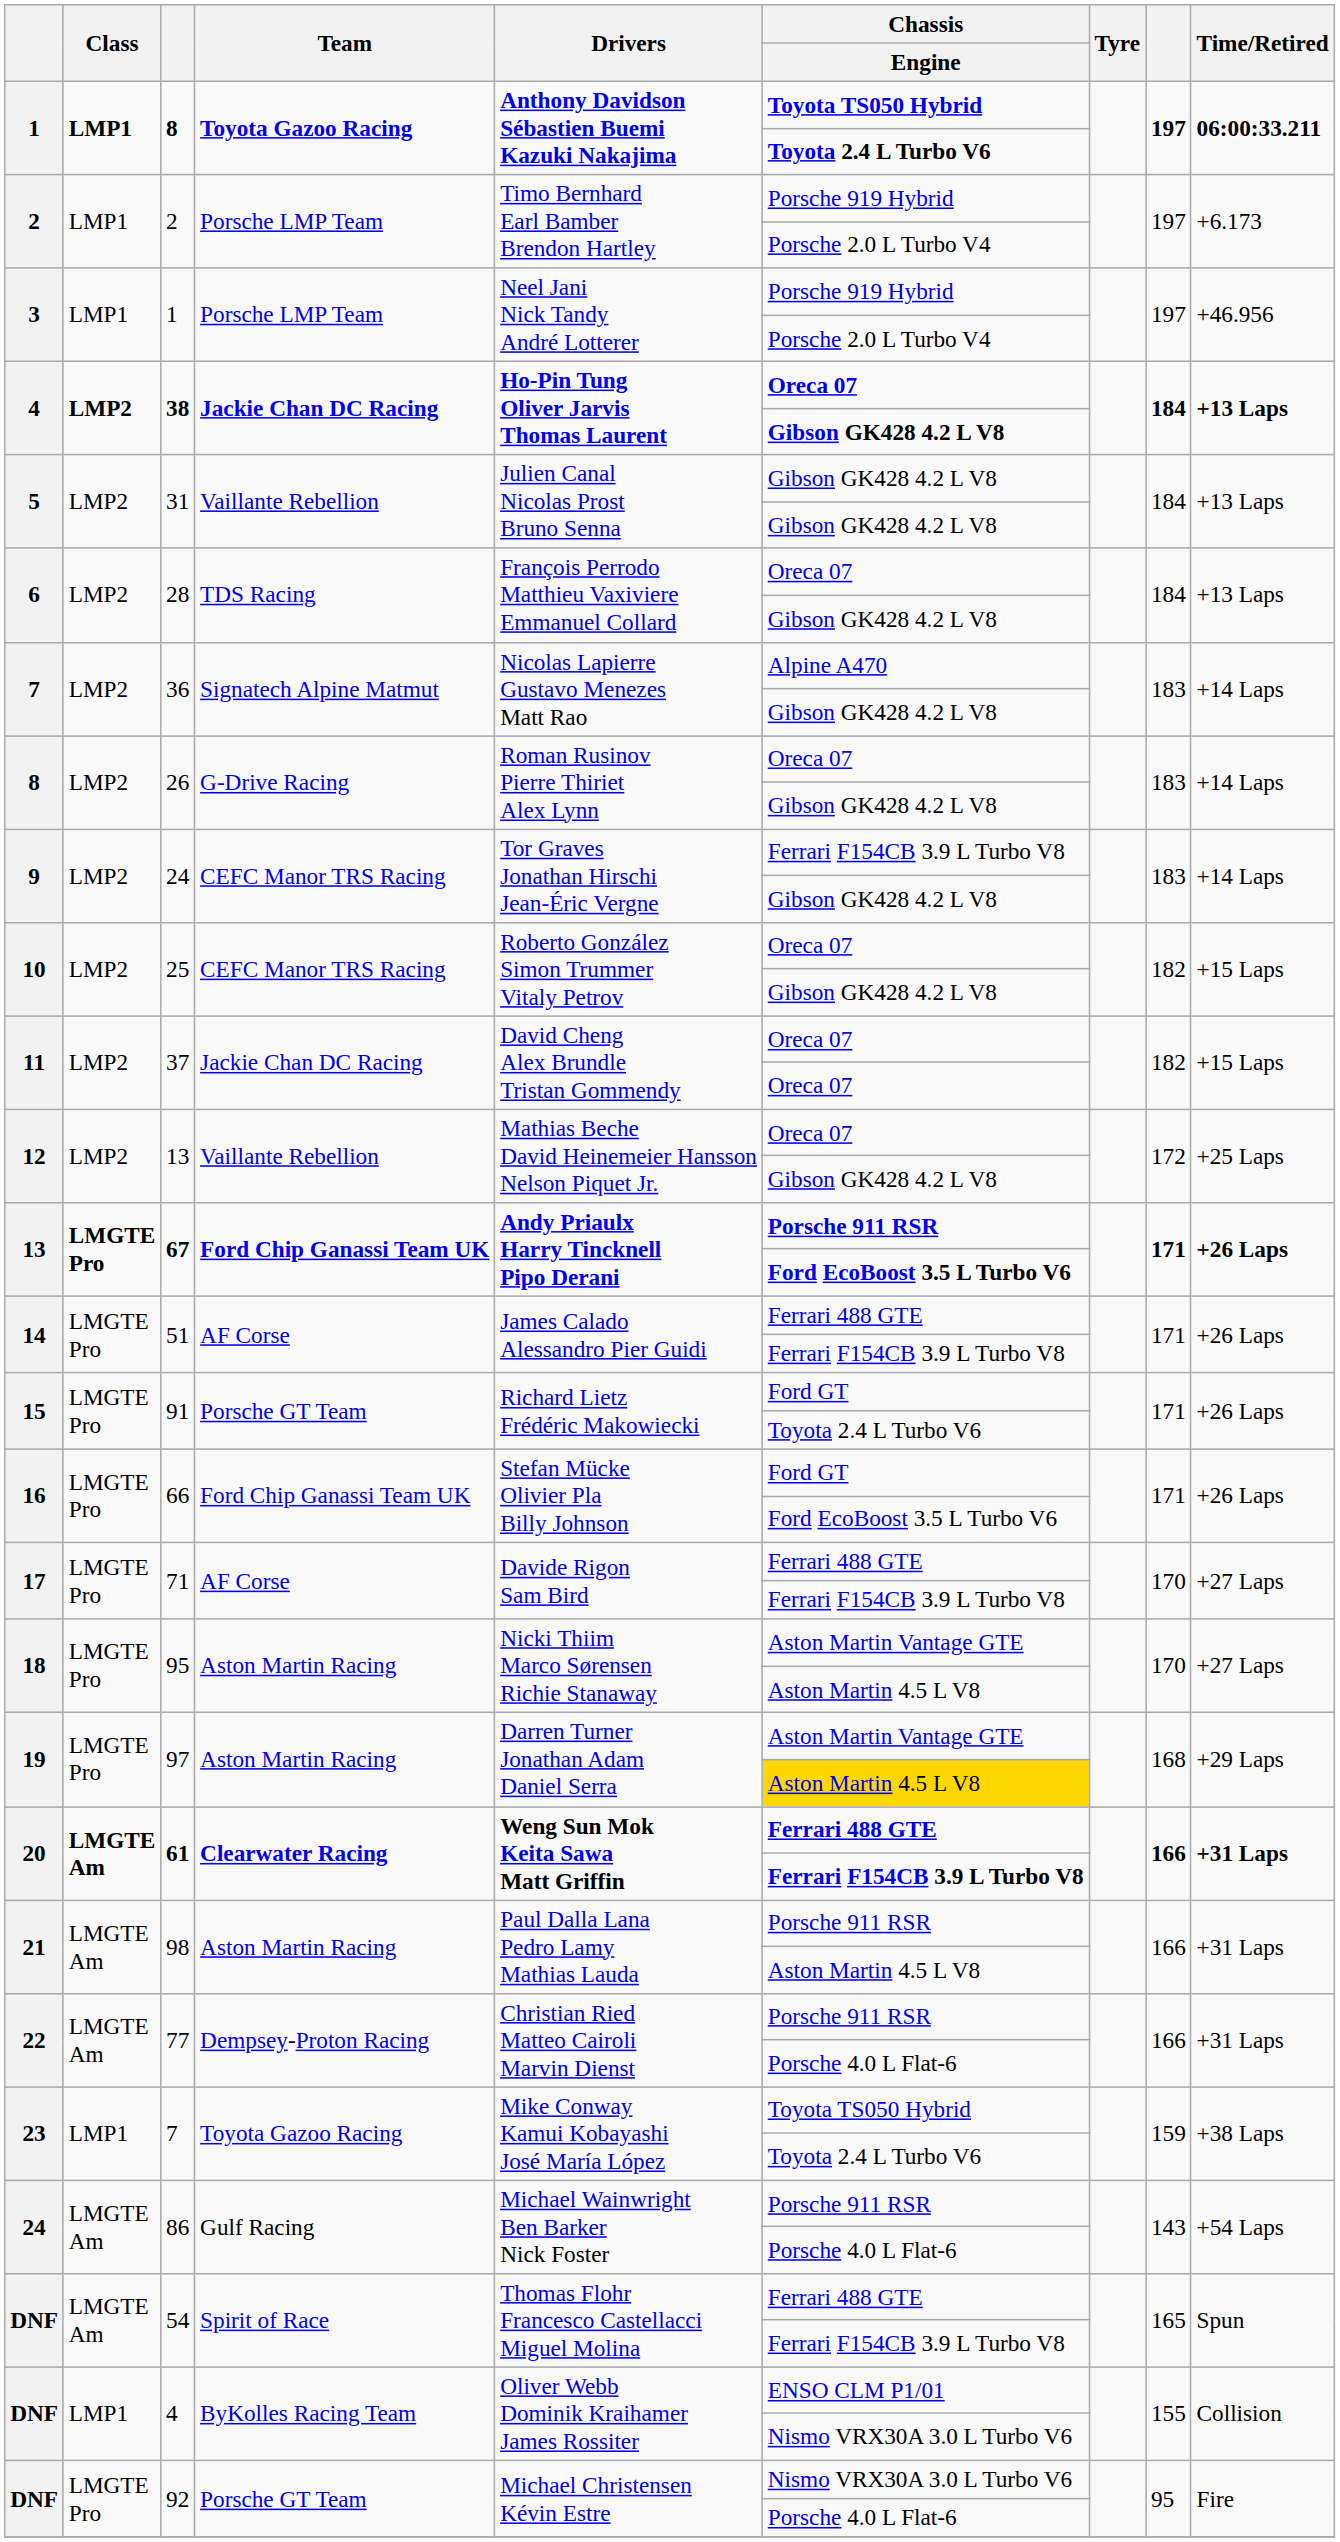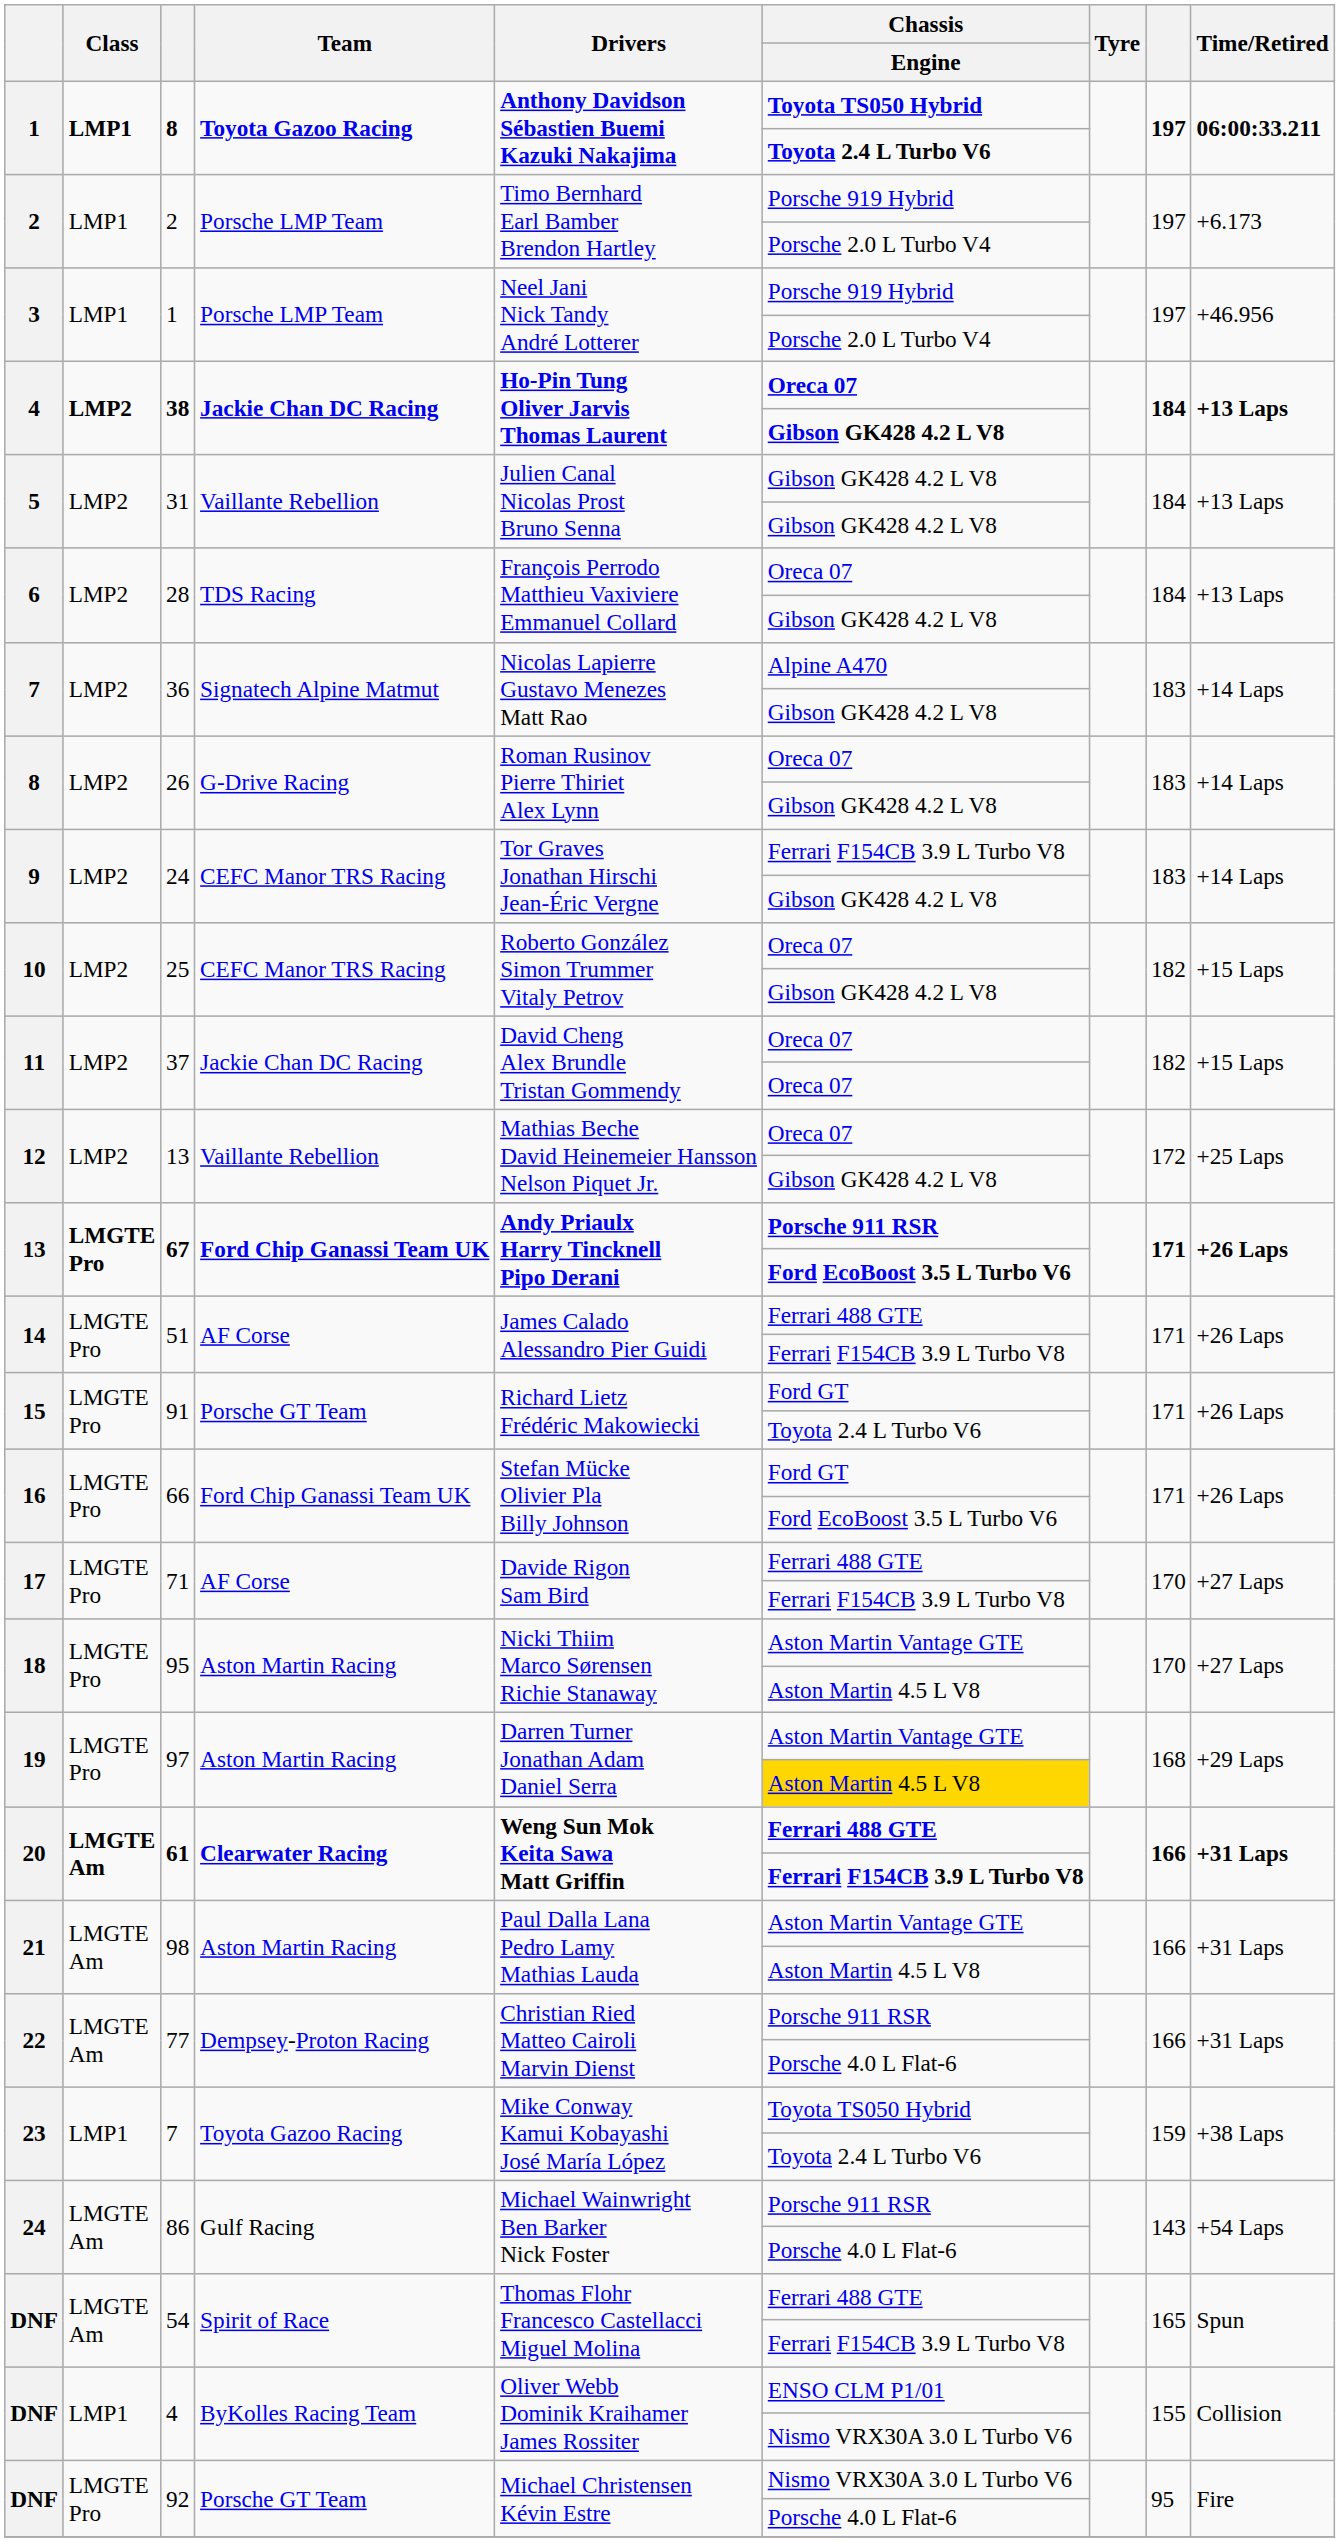(849, 1923) Porsche 911 RSR -> (896, 1923) Aston Martin Vantage GTE
